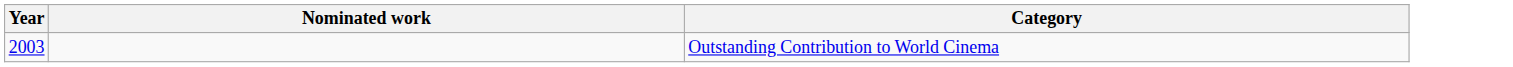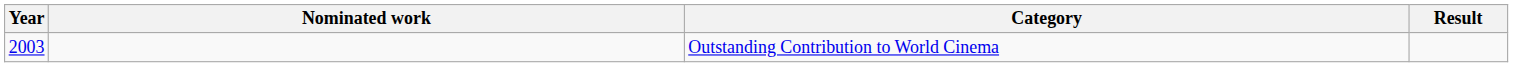+ column: (1458, 18)
